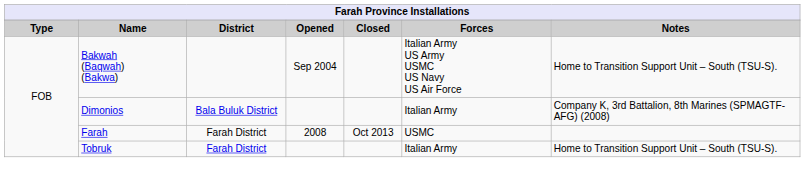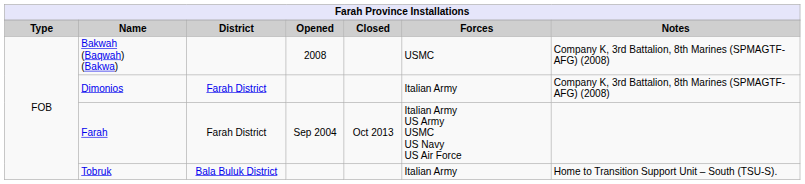(315, 67) Sep 2004 -> (315, 55) 2008
(433, 67) Italian Army US Army USMC US Navy US Air Force -> (419, 55) USMC
(665, 67) Home to Transition Support Unit – South (TSU-S). -> (669, 55) Company K, 3rd Battalion, 8th Marines (SPMAGTF-AFG) (2008)
(236, 111) Bala Buluk District -> (236, 88) Farah District
(315, 133) 2008 -> (315, 133) Sep 2004
(419, 133) USMC -> (433, 133) Italian Army US Army USMC US Navy US Air Force
(236, 149) Farah District -> (236, 171) Bala Buluk District
